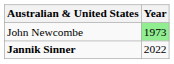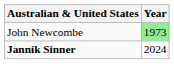(155, 49) 2022 -> (155, 49) 2024
